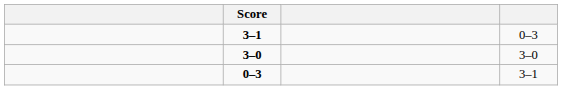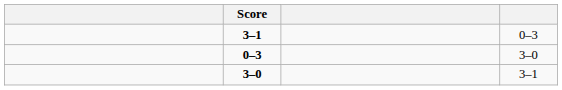(252, 54) 3–0 -> (252, 54) 0–3
(252, 74) 0–3 -> (252, 74) 3–0
